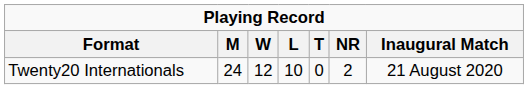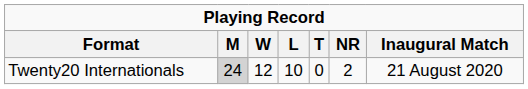(233, 70) no background -> (233, 70) lightgrey background
